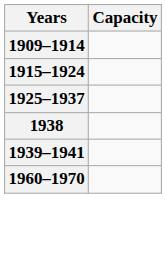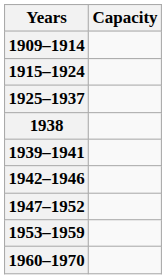+ row: (47, 179)
+ row: (47, 206)
+ row: (47, 233)
